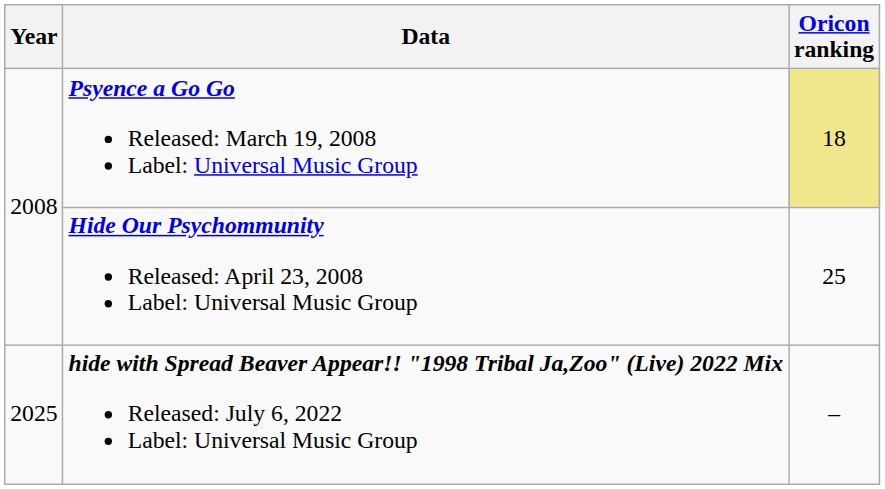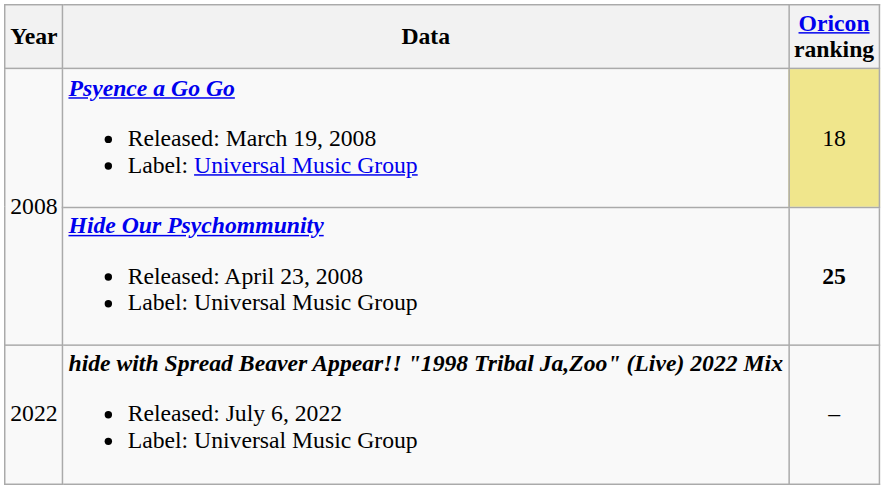(834, 275) normal -> (834, 275) bold
(34, 414) 2025 -> (34, 414) 2022
